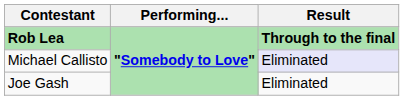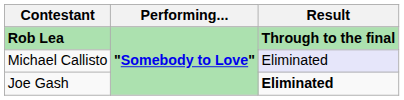(295, 83) normal -> (297, 83) bold
